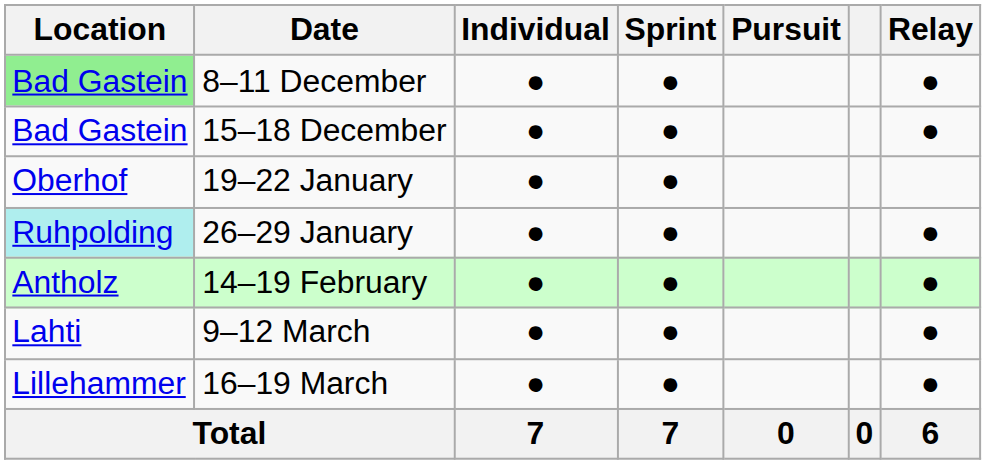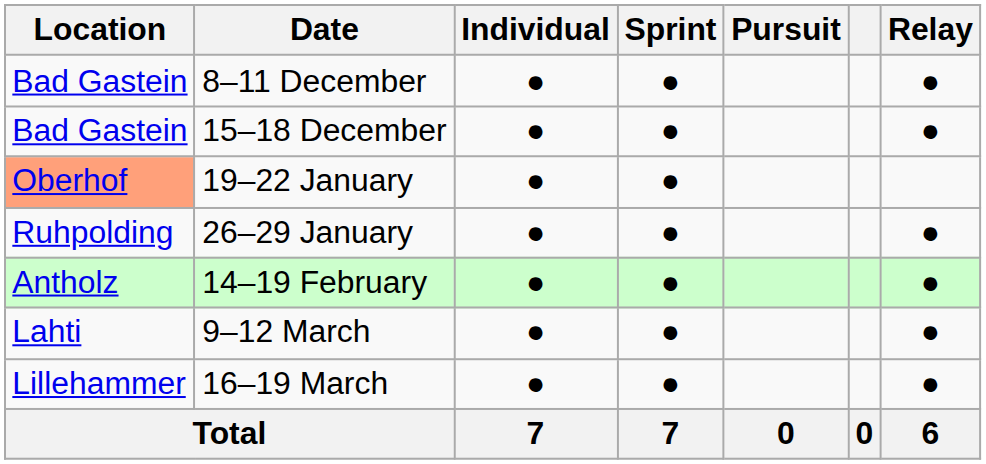(100, 80) lightgreen background -> (100, 80) no background
(70, 181) no background -> (70, 181) lightsalmon background
(93, 231) paleturquoise background -> (93, 231) no background
